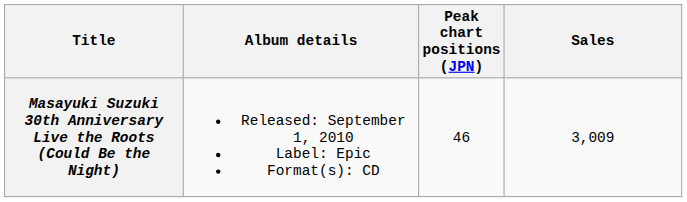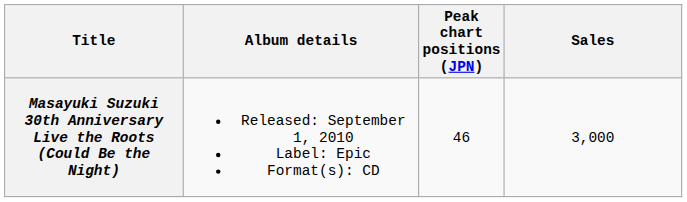(593, 138) 3,009 -> (593, 138) 3,000
